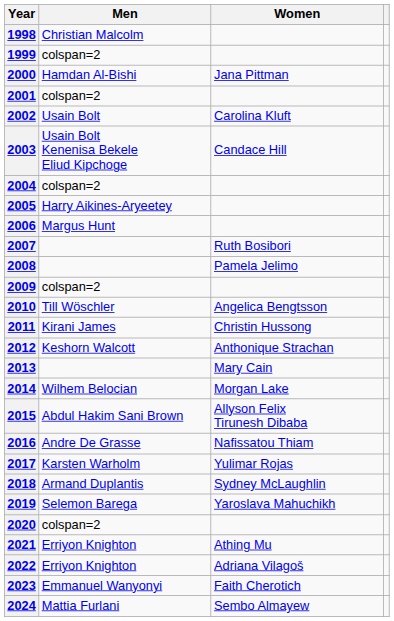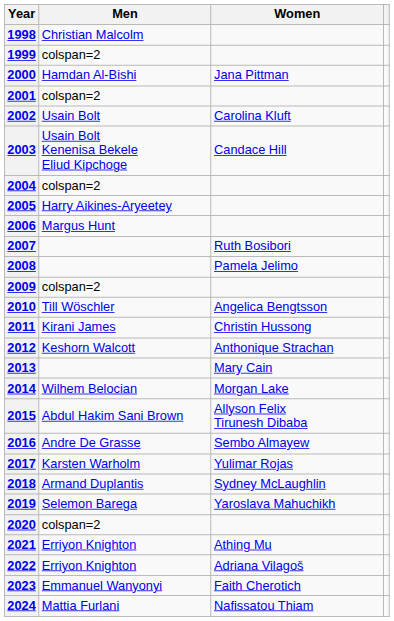(264, 443) Nafissatou Thiam -> (262, 443) Sembo Almayew
(262, 605) Sembo Almayew -> (264, 605) Nafissatou Thiam
